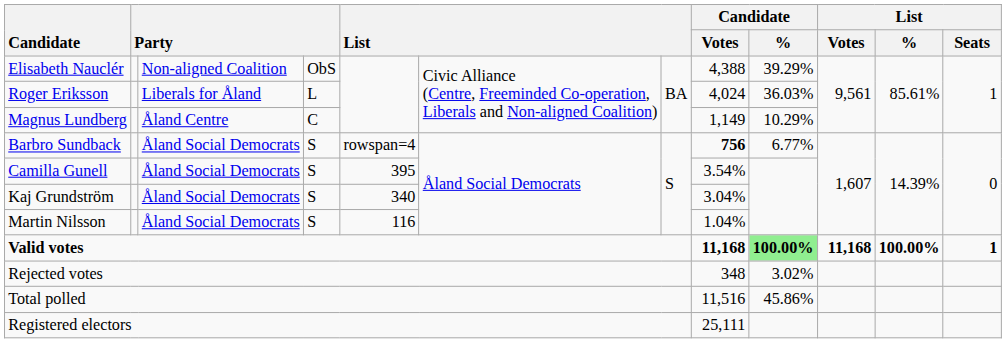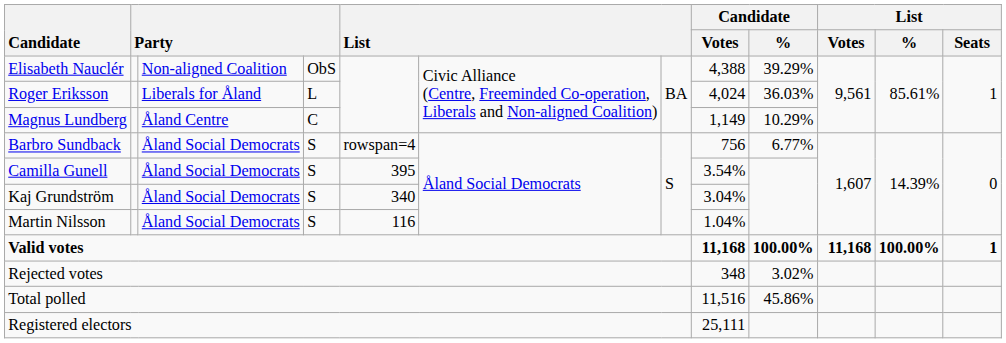(733, 145) bold -> (733, 145) normal
(783, 247) lightgreen background -> (783, 247) no background
